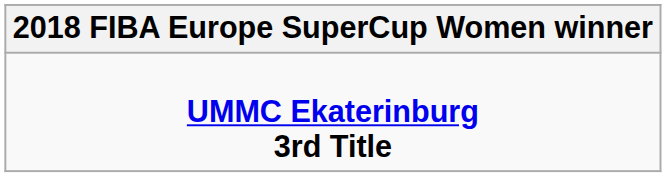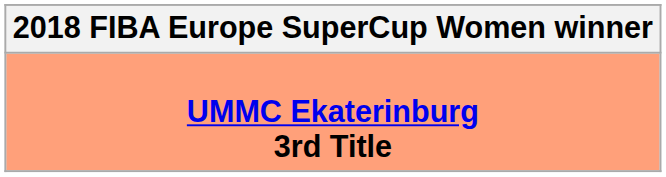(333, 128) no background -> (333, 128) lightsalmon background
